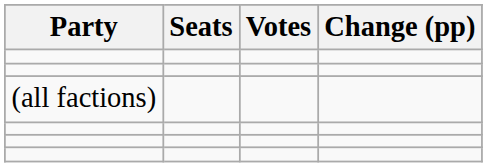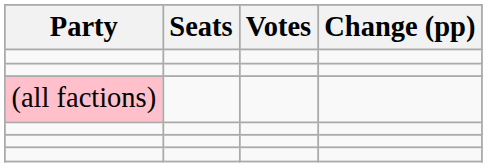(84, 98) no background -> (84, 98) pink background
